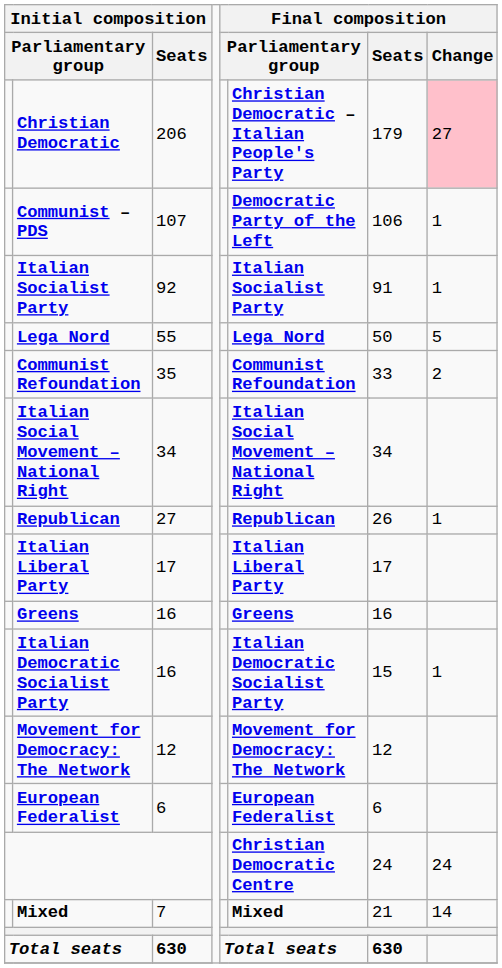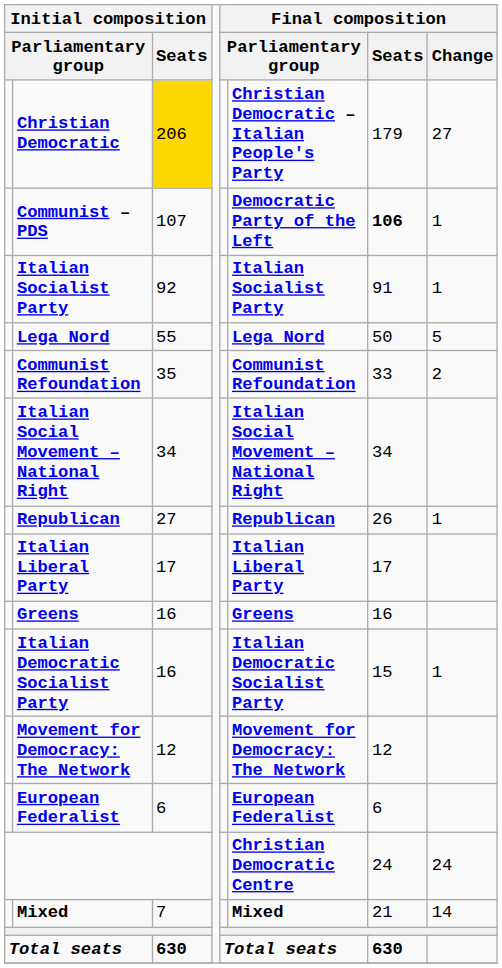(171, 134) no background -> (171, 134) gold background
(442, 134) pink background -> (442, 134) no background
(387, 221) normal -> (387, 221) bold
